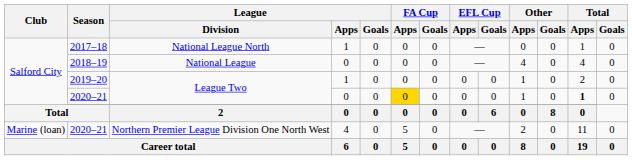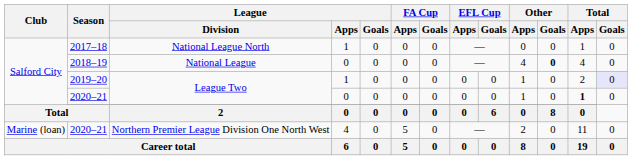(553, 63) normal -> (553, 63) bold
(612, 79) no background -> (612, 79) lavender background
(405, 96) gold background -> (405, 96) no background
